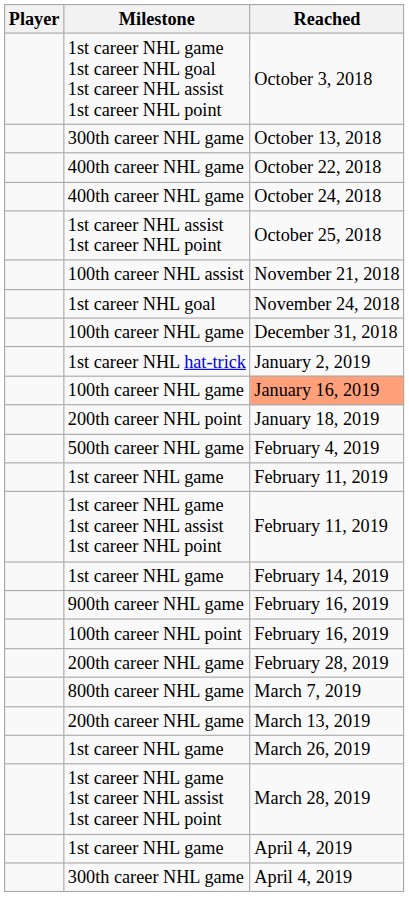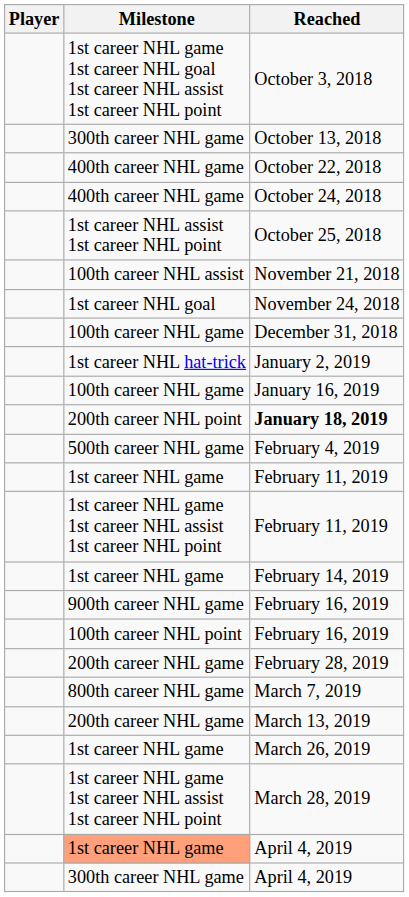(317, 390) lightsalmon background -> (317, 390) no background
(317, 419) normal -> (321, 419) bold
(146, 848) no background -> (146, 848) lightsalmon background
